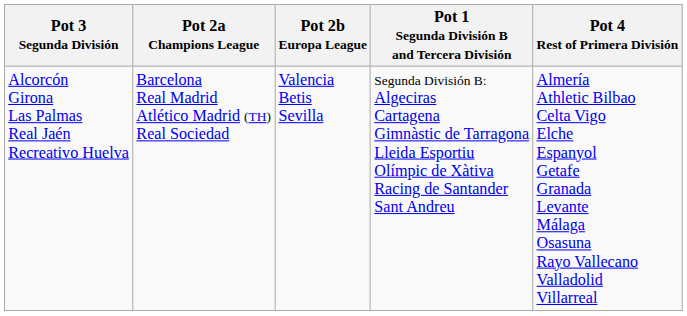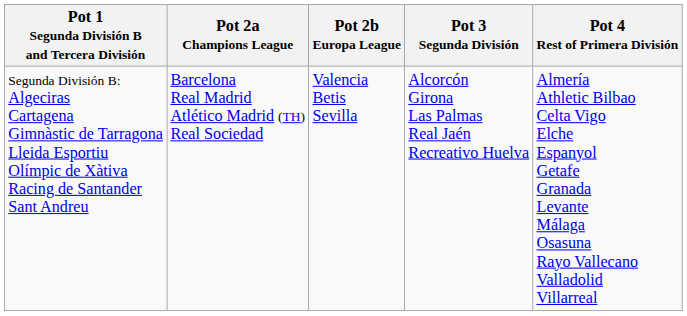columns swapped: (452, 35) <-> (69, 35)
